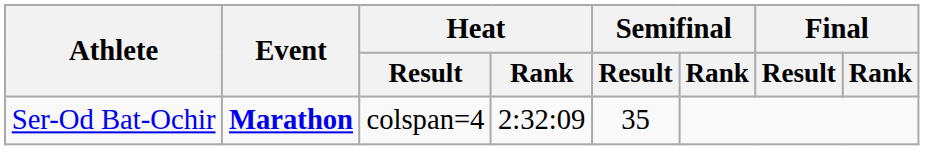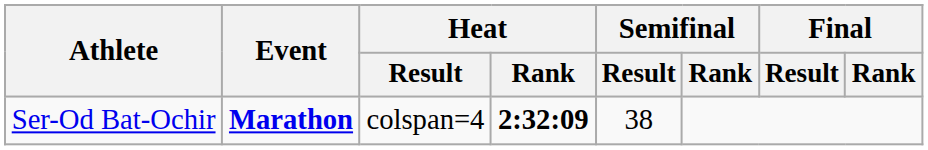(542, 120) normal -> (543, 120) bold
(636, 120) 35 -> (639, 120) 38
